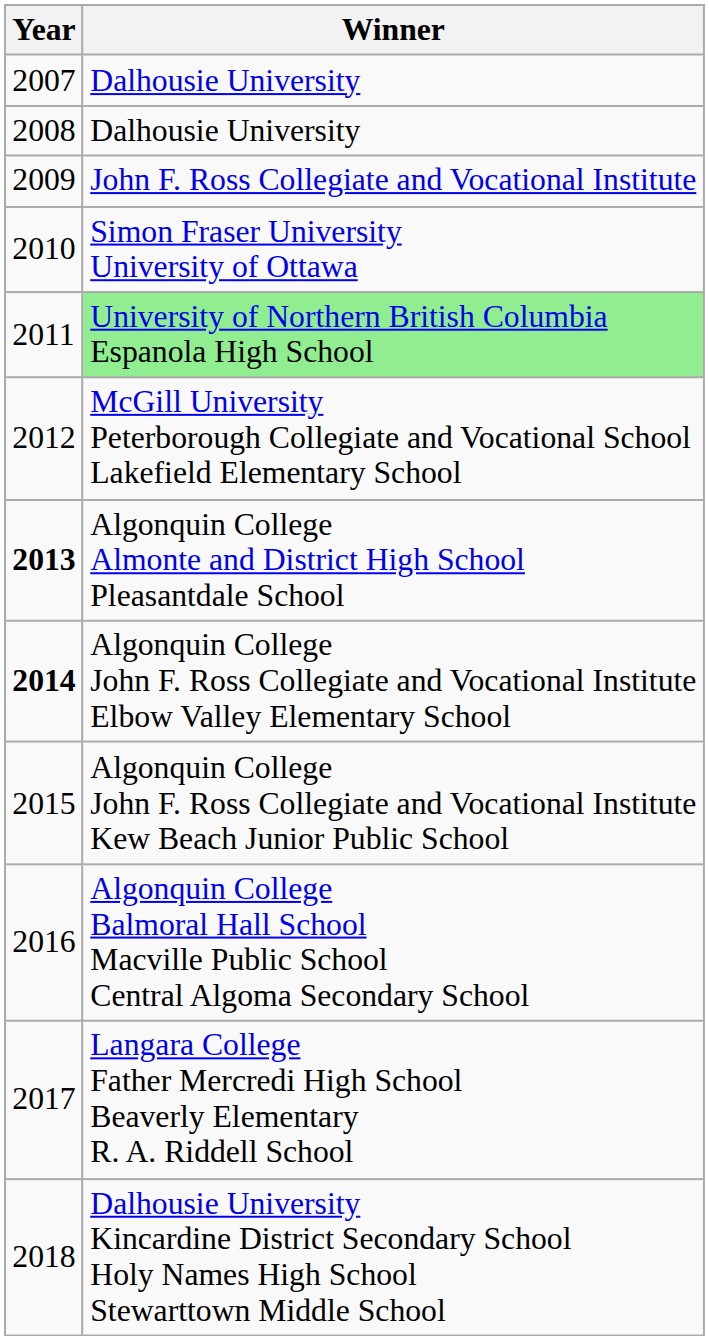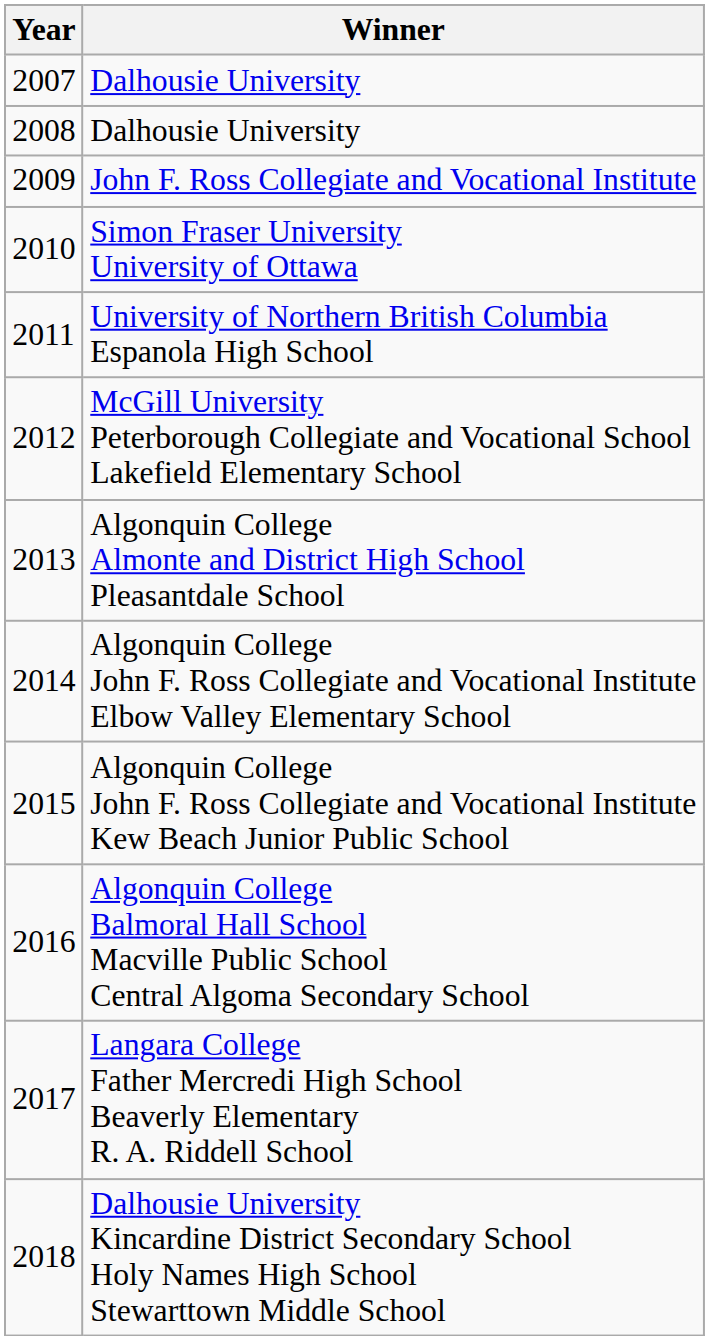(349, 334) lightgreen background -> (349, 334) no background
(44, 559) bold -> (44, 559) normal
(44, 681) bold -> (44, 681) normal
